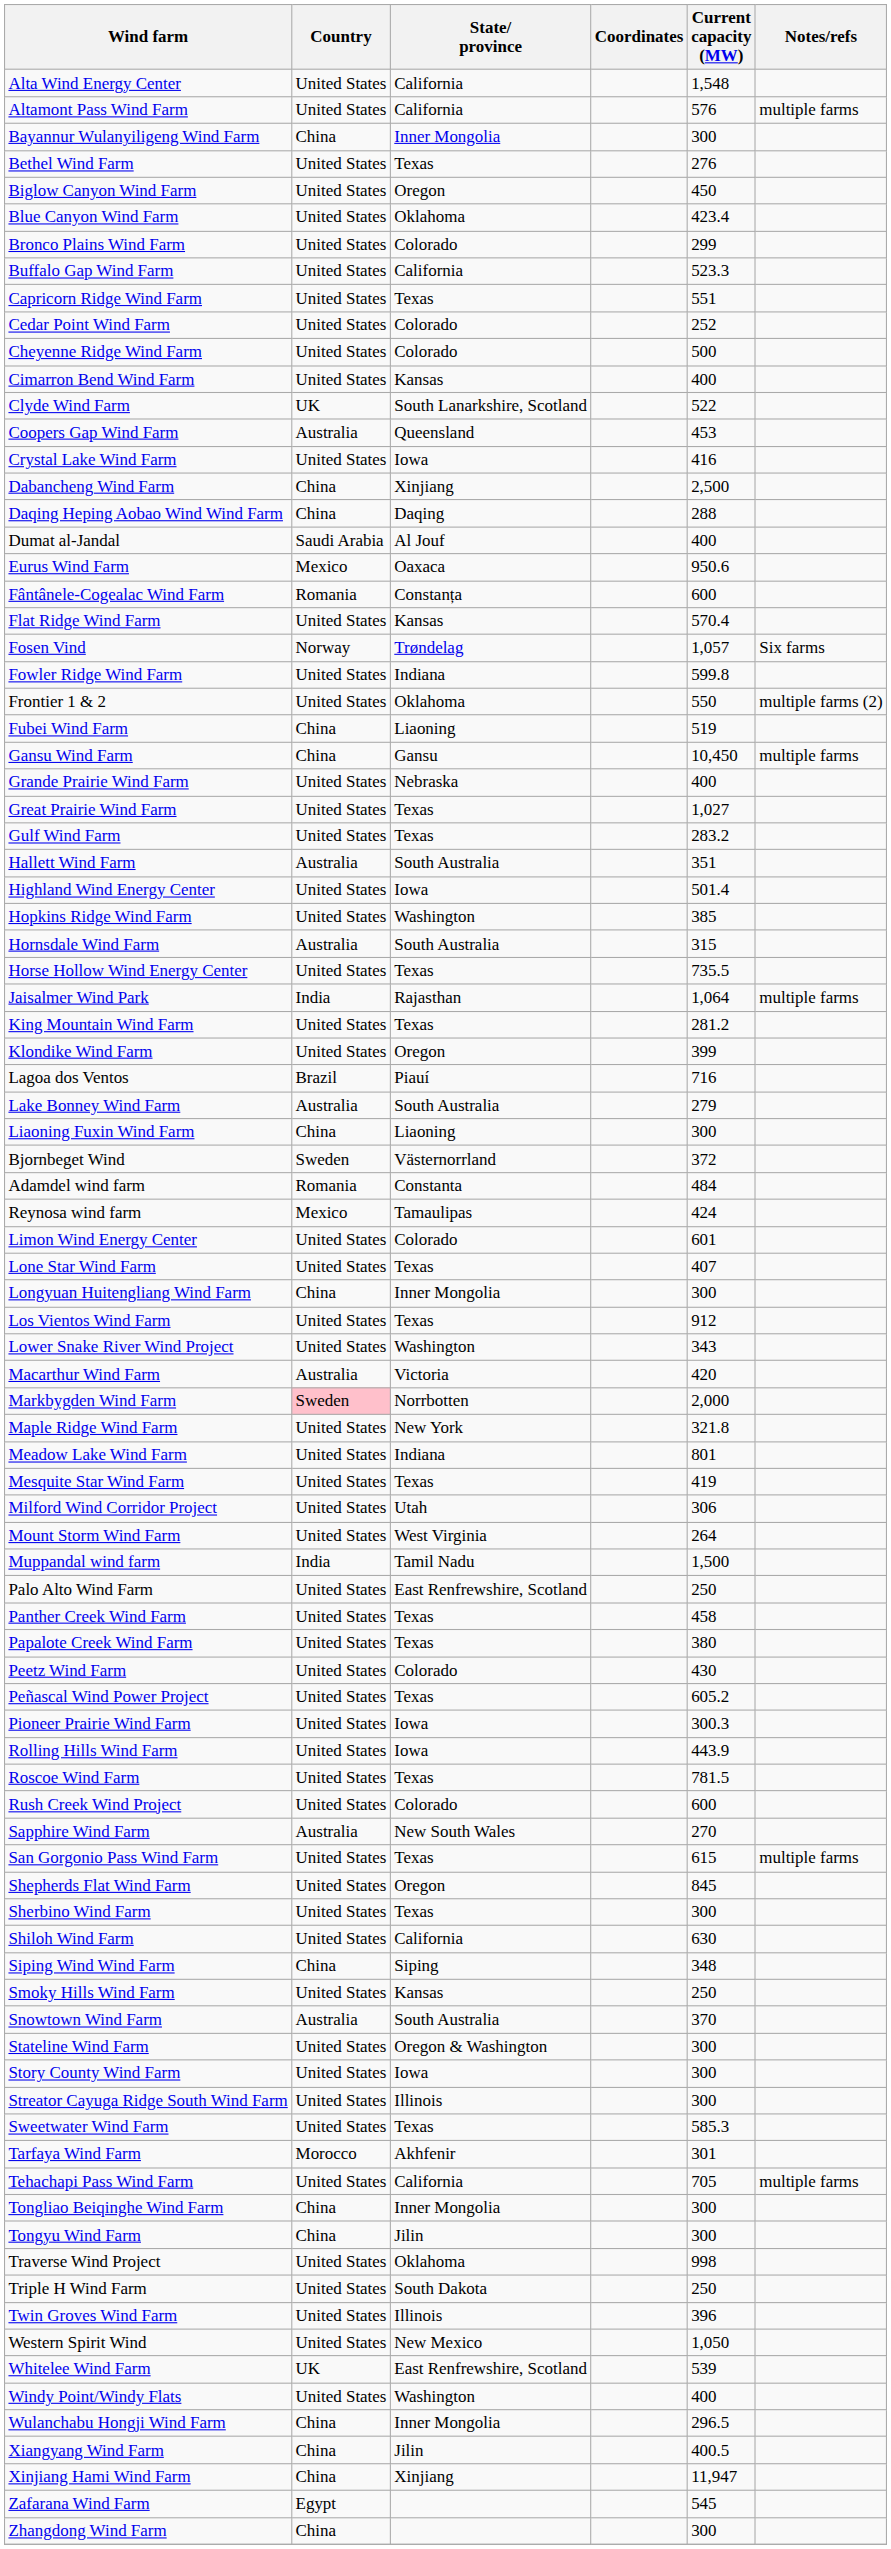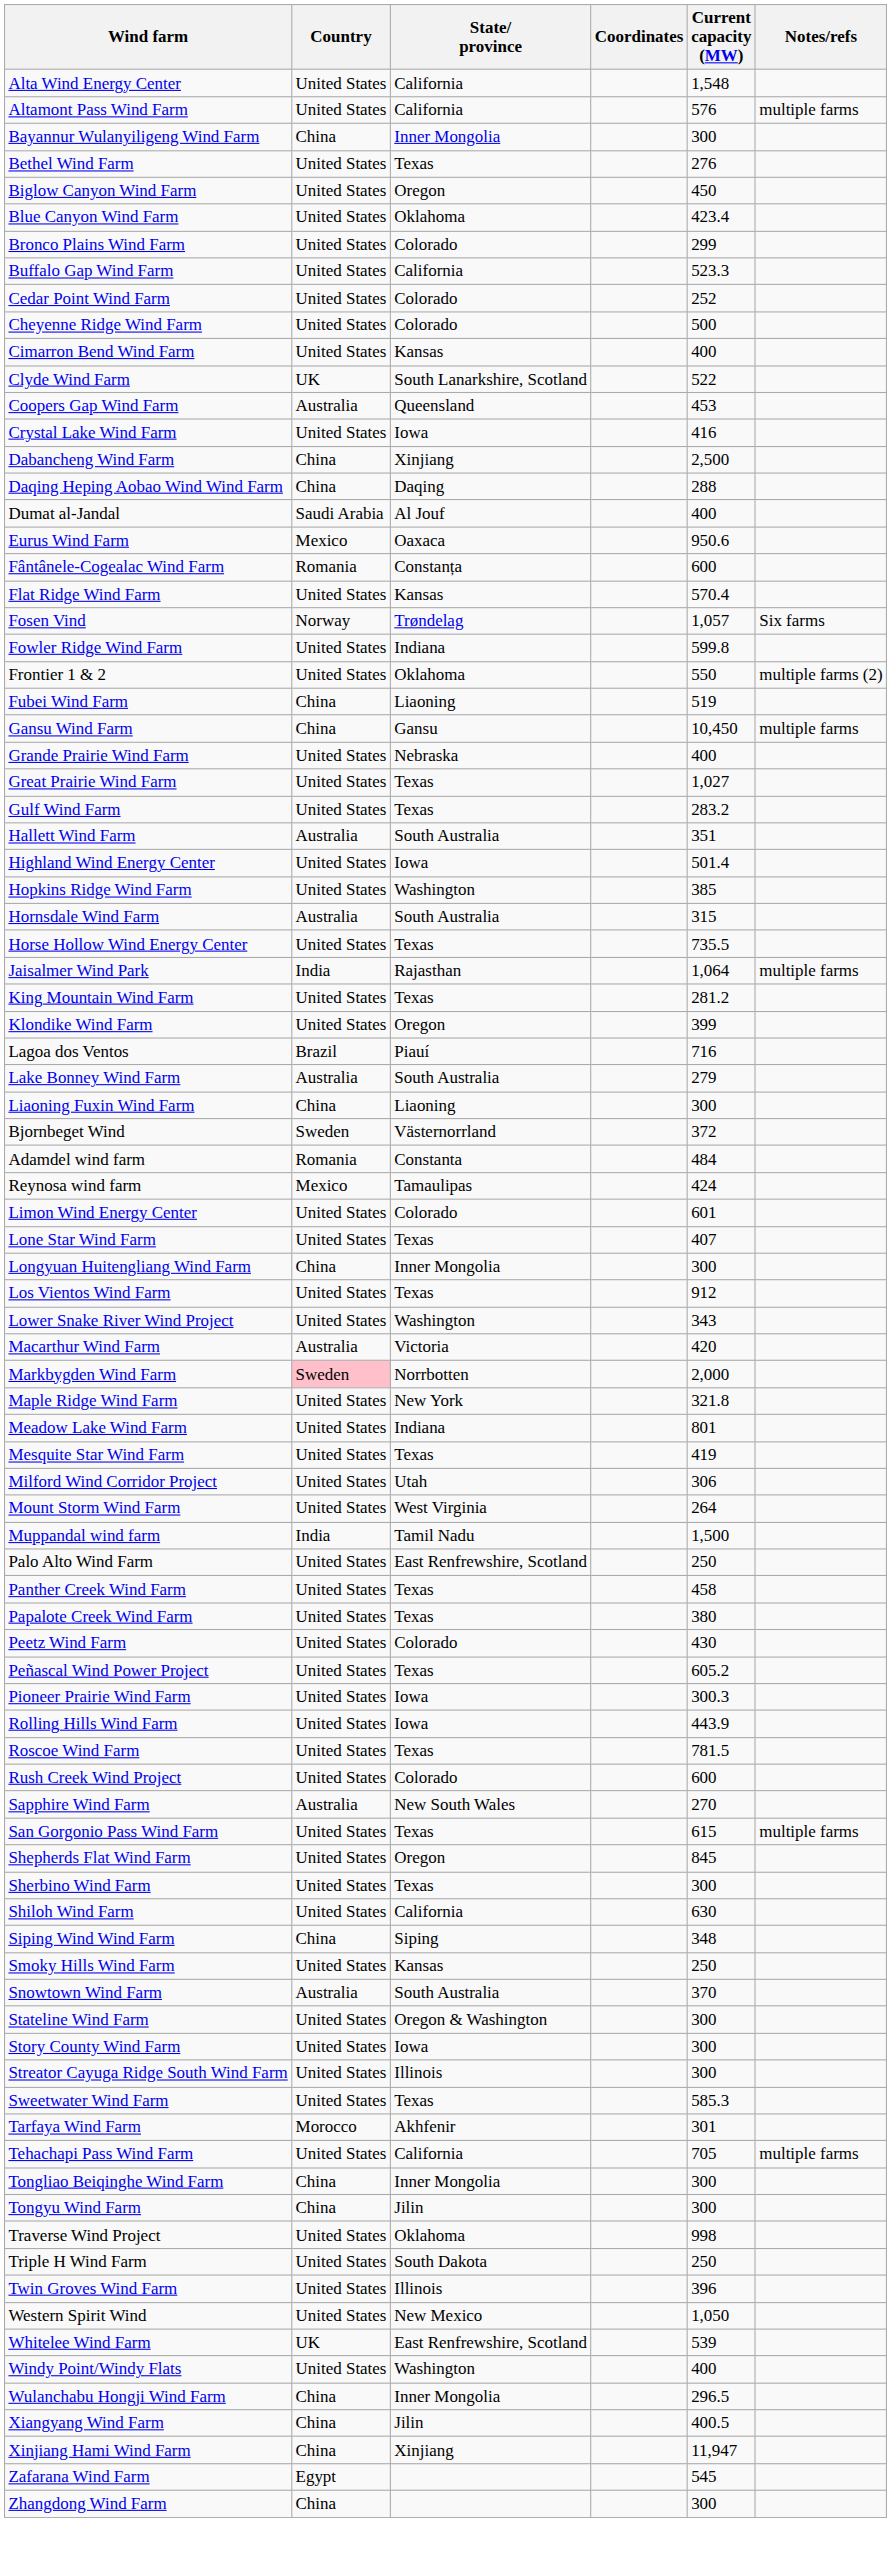- row: (105, 298)
